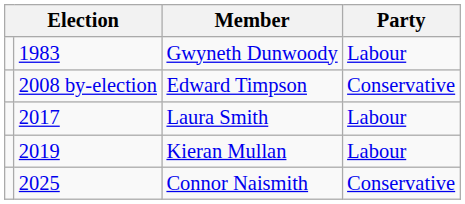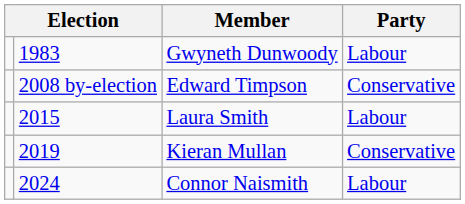(39, 118) 2017 -> (39, 118) 2015
(377, 150) Labour -> (401, 150) Conservative
(39, 183) 2025 -> (39, 183) 2024
(401, 183) Conservative -> (377, 183) Labour
